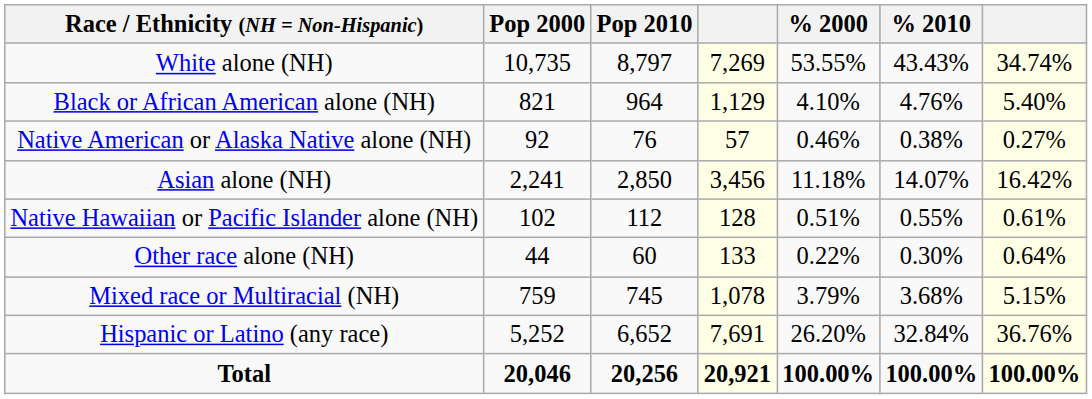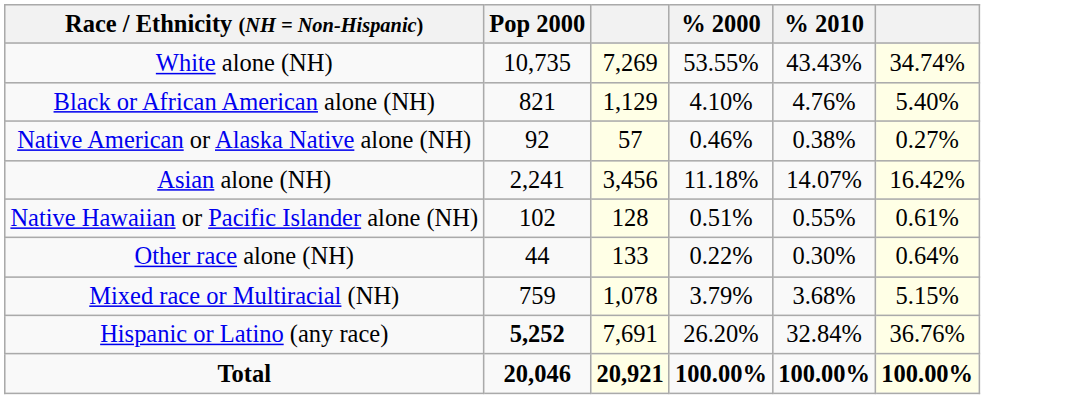- column: (644, 23)
(537, 334) normal -> (537, 334) bold
